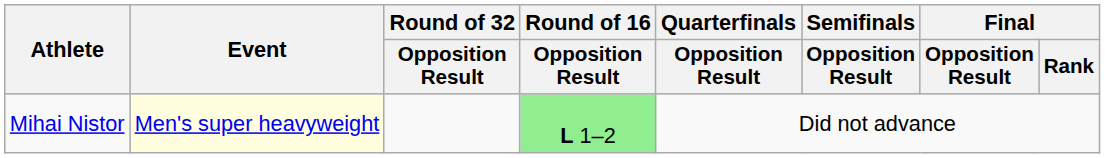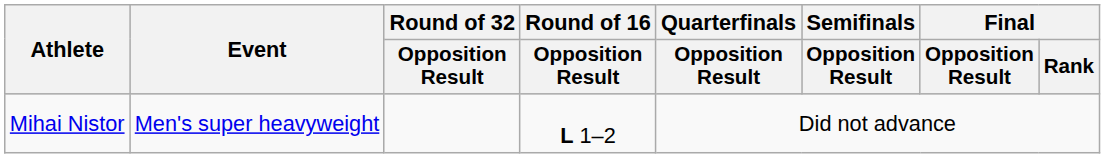(257, 124) lightyellow background -> (257, 124) no background
(588, 136) lightgreen background -> (588, 136) no background
